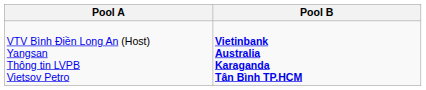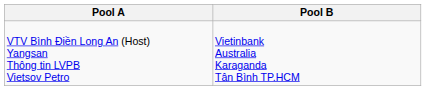(259, 59) bold -> (257, 59) normal
